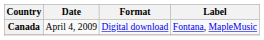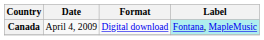(215, 27) no background -> (215, 27) paleturquoise background
